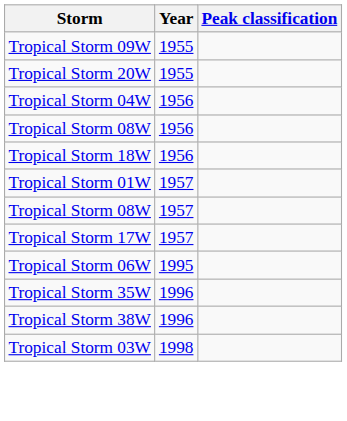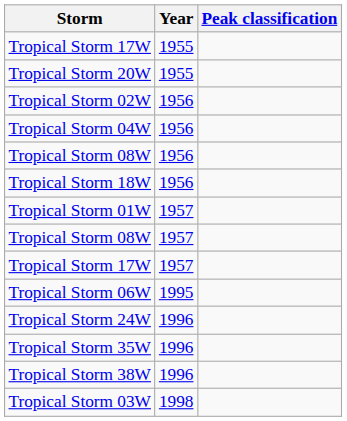- row: (80, 45)
+ row: (80, 45)
+ row: (80, 100)
+ row: (80, 319)
